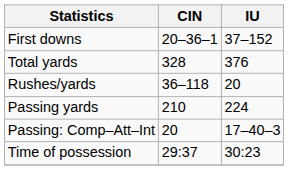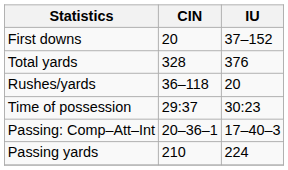(190, 39) 20–36–1 -> (170, 39) 20
rows swapped: (53, 107) <-> (70, 153)
(170, 130) 20 -> (190, 130) 20–36–1
